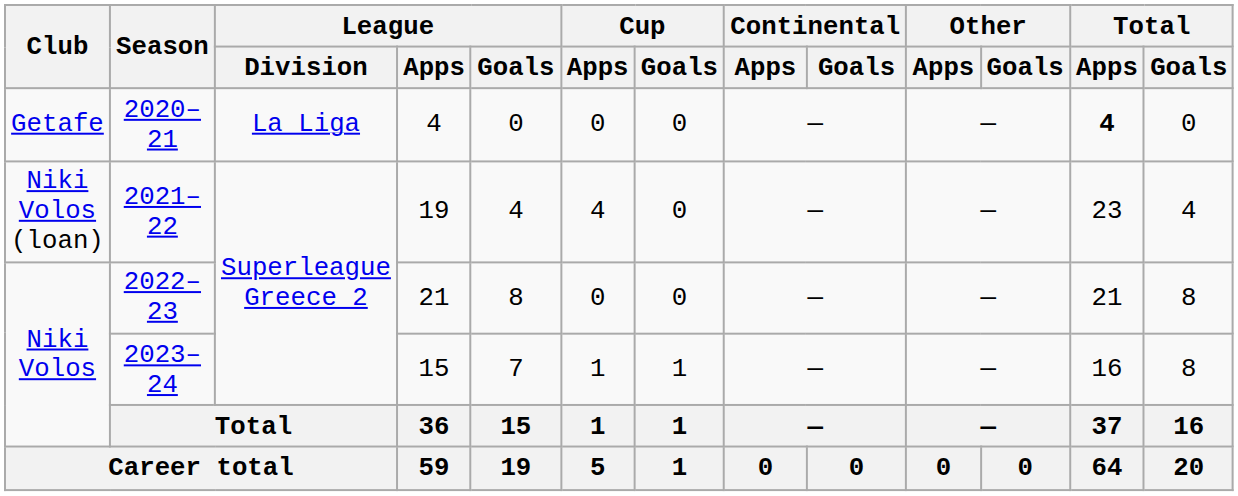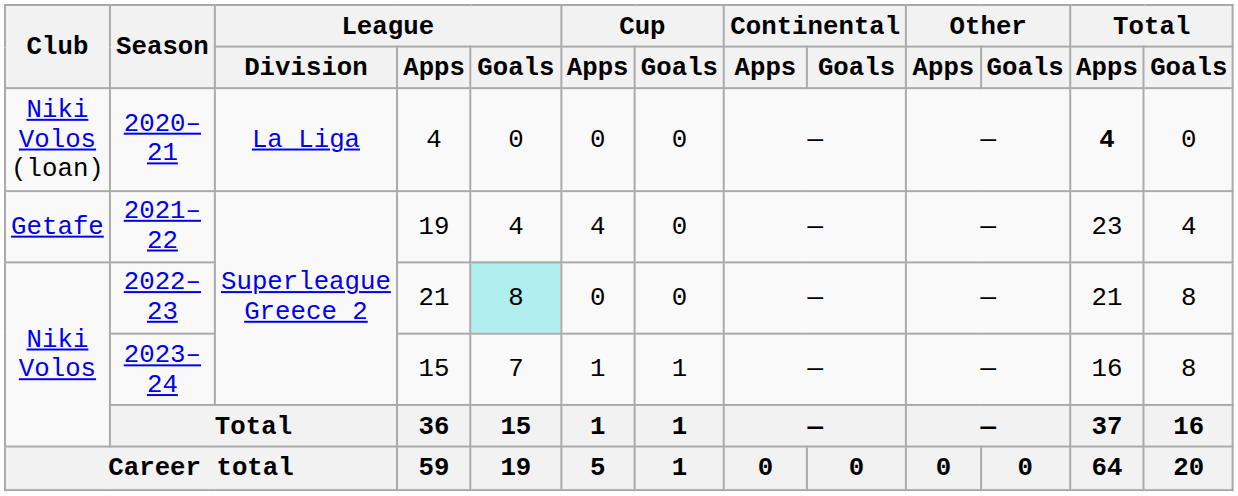(57, 125) Getafe -> (57, 140) Niki Volos (loan)
(57, 211) Niki Volos (loan) -> (57, 226) Getafe
(516, 298) no background -> (516, 298) paleturquoise background
